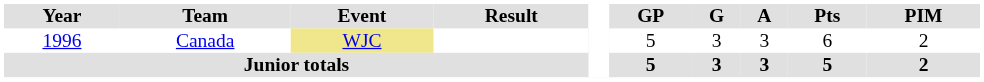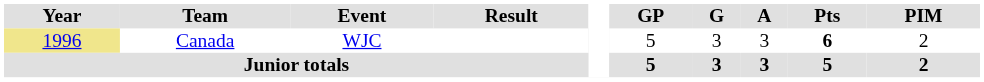(62, 40) no background -> (62, 40) khaki background
(362, 40) khaki background -> (362, 40) no background
(827, 40) normal -> (827, 40) bold
